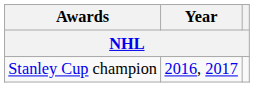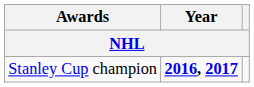(201, 69) normal -> (201, 69) bold
